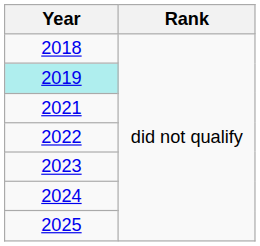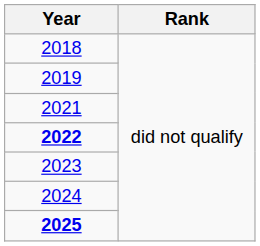(61, 77) paleturquoise background -> (61, 77) no background
(61, 136) normal -> (61, 136) bold
(61, 225) normal -> (61, 225) bold
